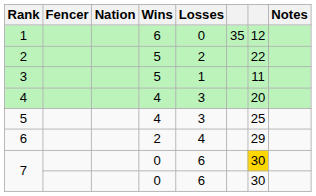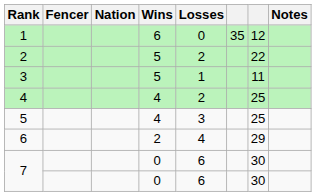(201, 98) 3 -> (201, 98) 2
(258, 98) 20 -> (258, 98) 25
(258, 160) gold background -> (258, 160) no background
